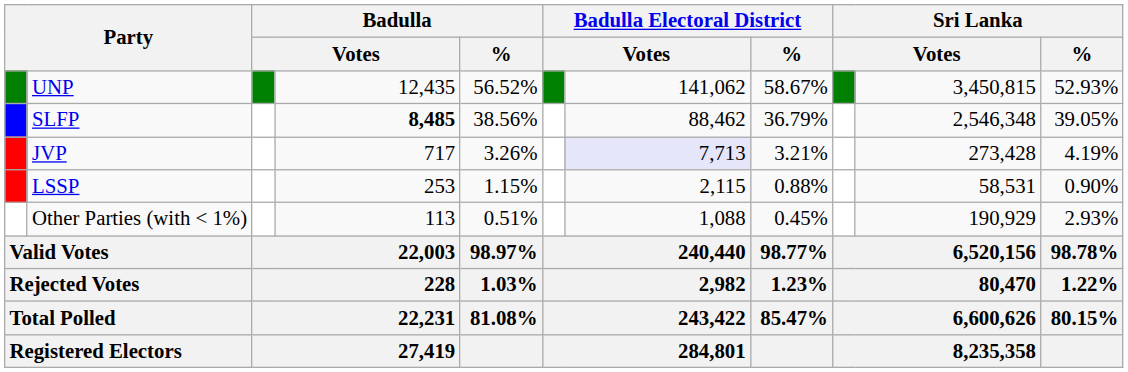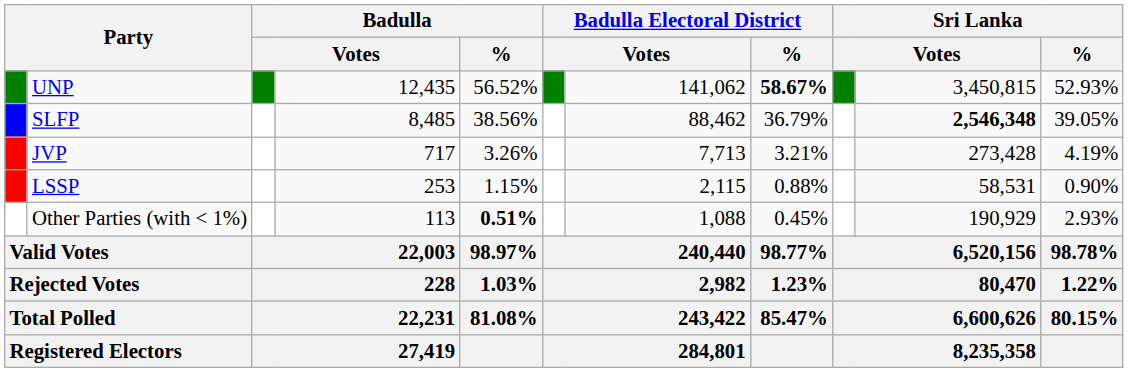(796, 86) normal -> (794, 86) bold
(432, 119) bold -> (432, 119) normal
(994, 119) normal -> (994, 119) bold
(722, 152) lavender background -> (722, 152) no background
(511, 218) normal -> (509, 218) bold
